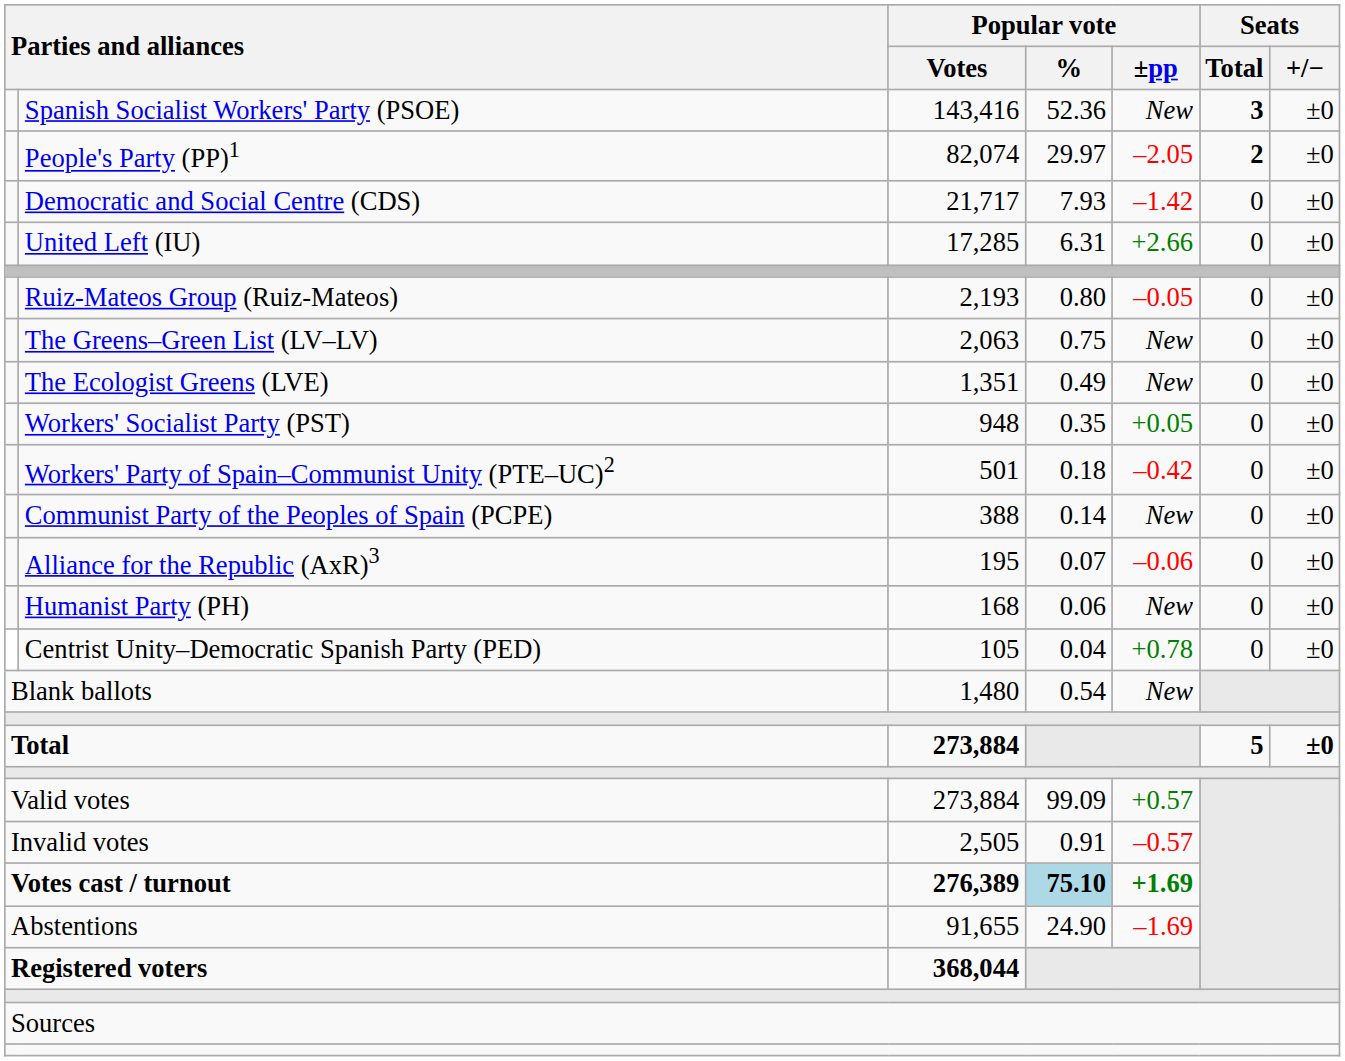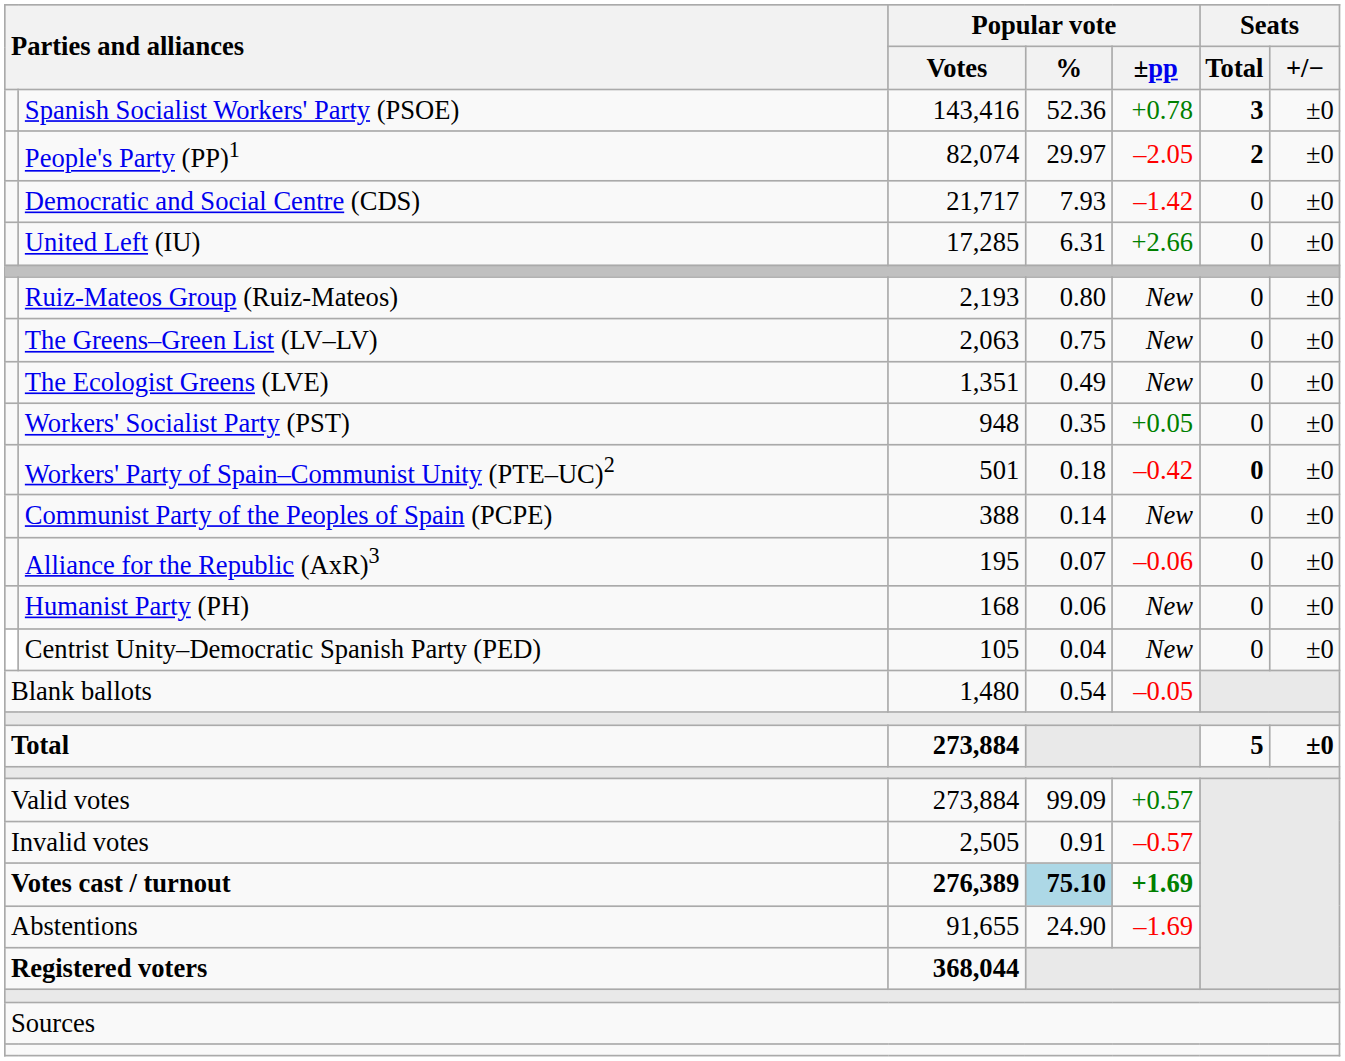(1169, 109) New -> (1162, 109) +0.78
(1163, 297) –0.05 -> (1169, 297) New
(1257, 469) normal -> (1257, 469) bold
(1162, 649) +0.78 -> (1169, 649) New
(1169, 691) New -> (1163, 691) –0.05
